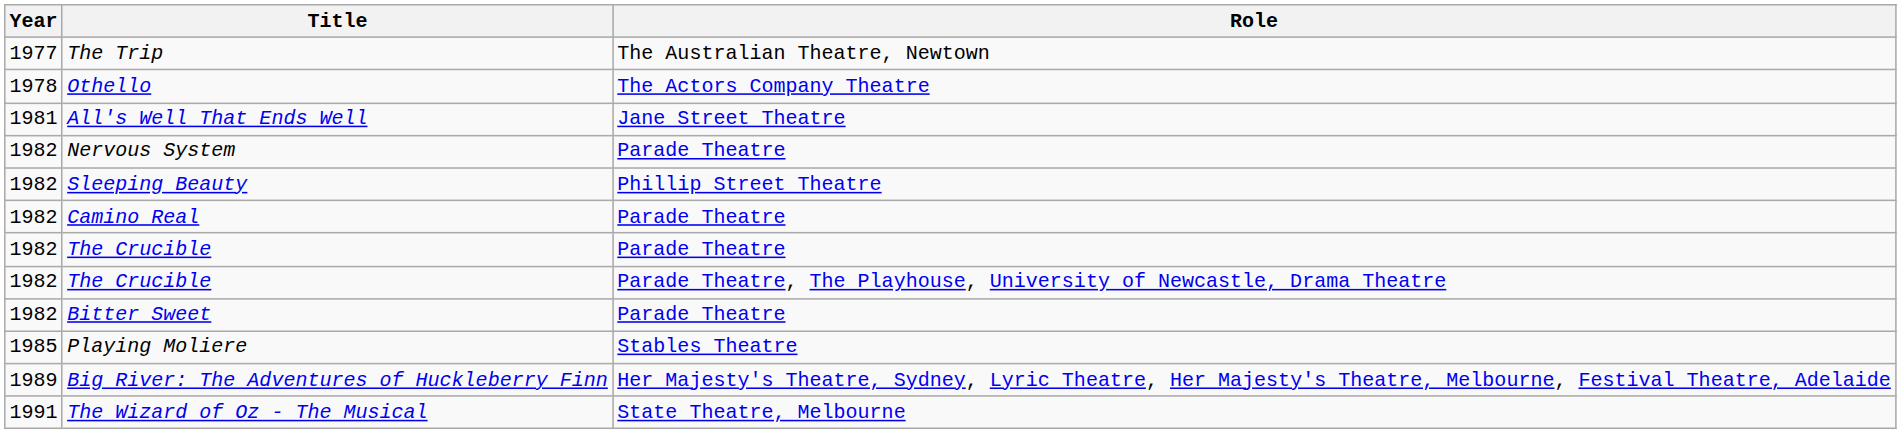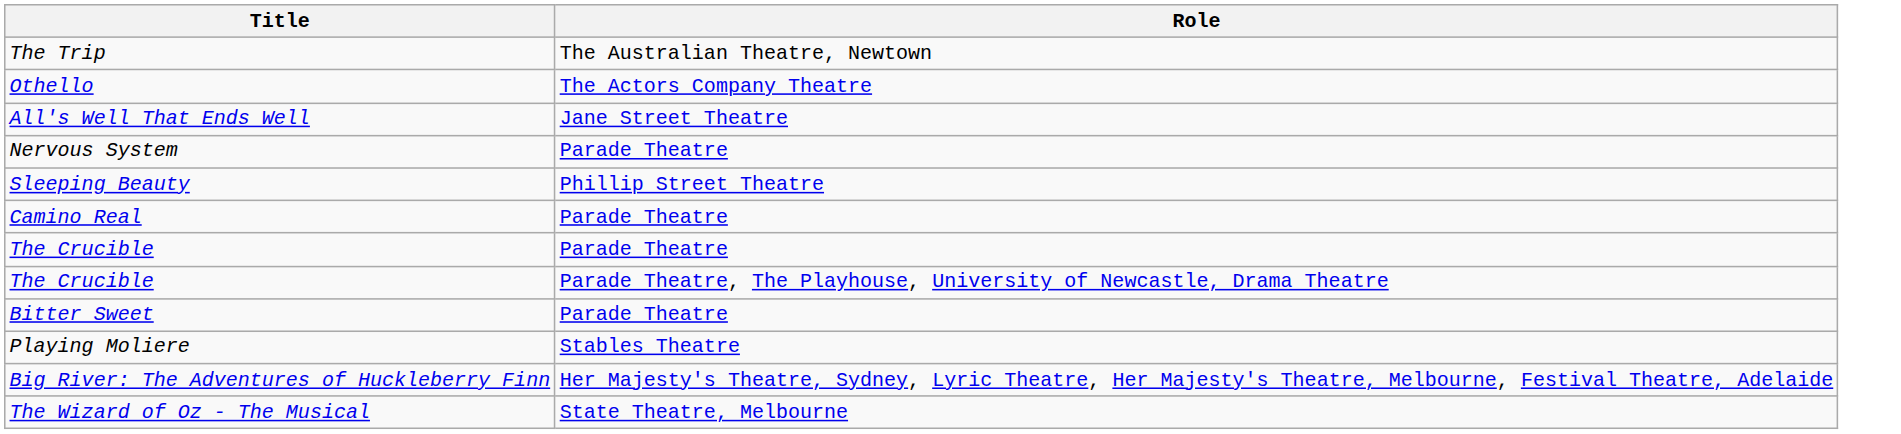- column: (34, 21)
